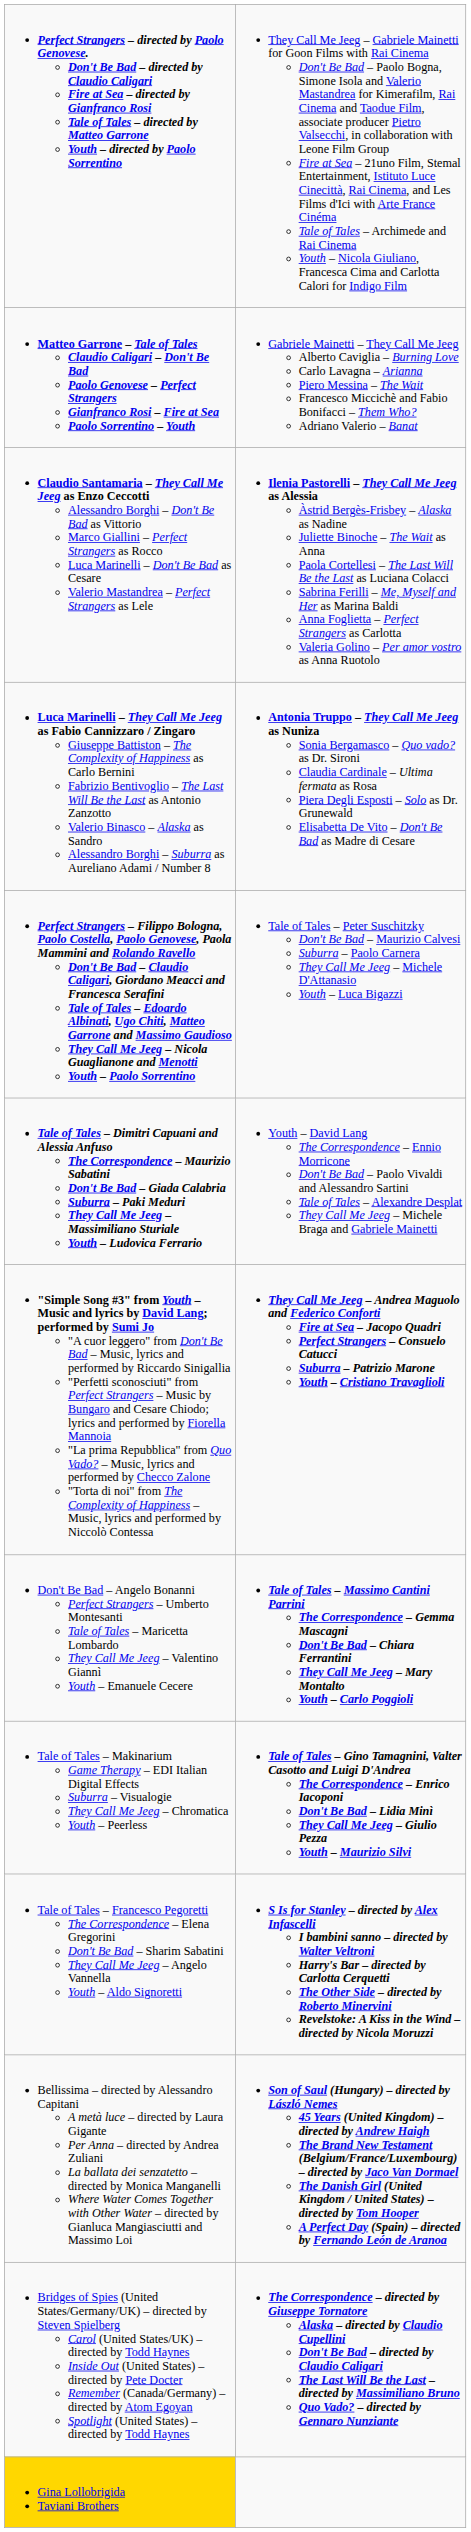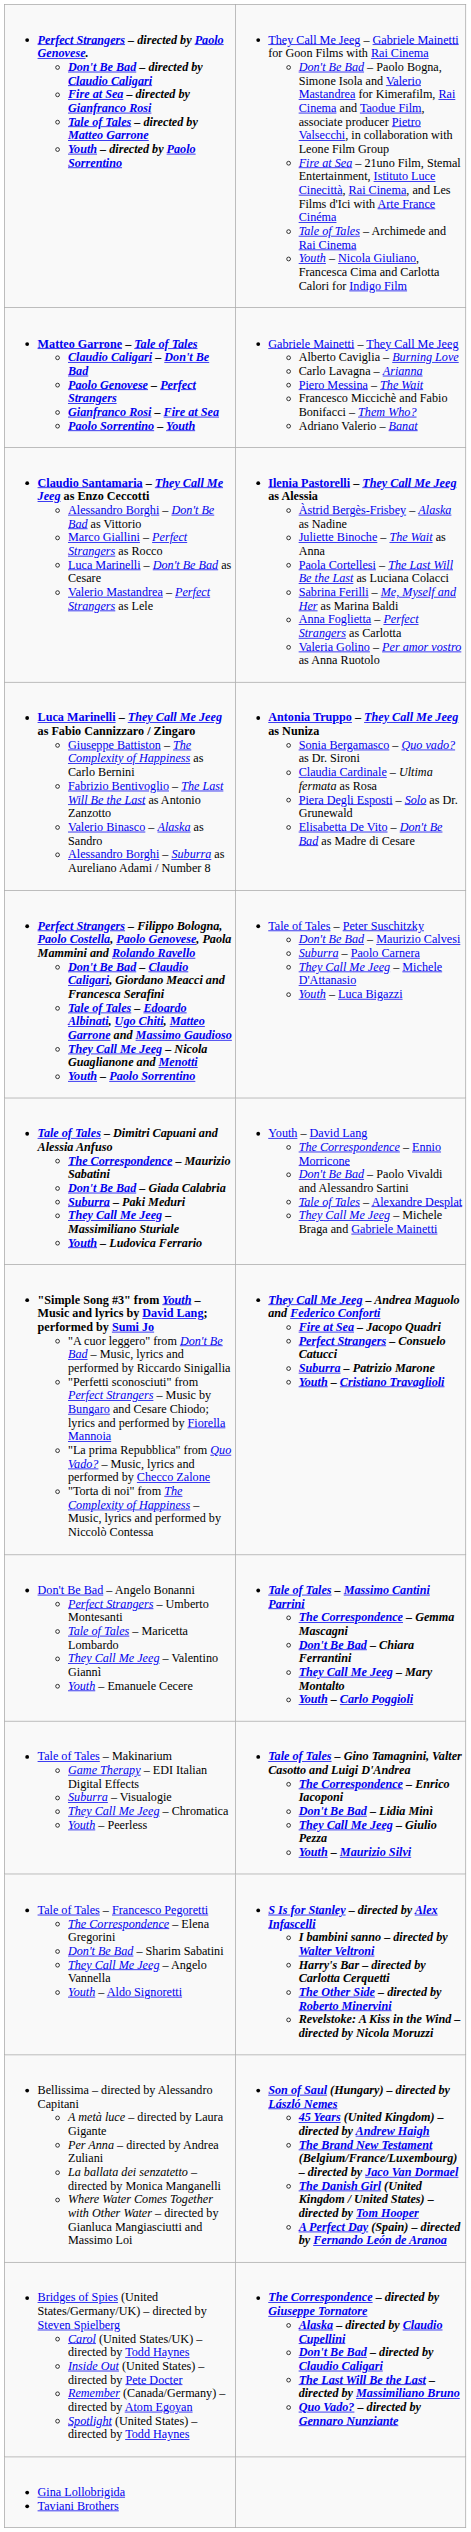(120, 2499) gold background -> (120, 2499) no background
